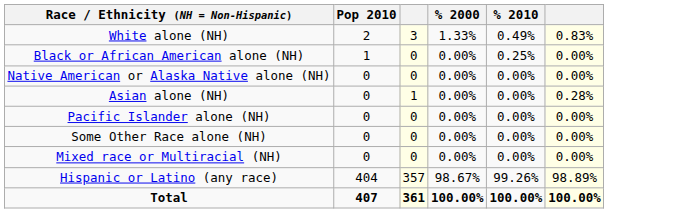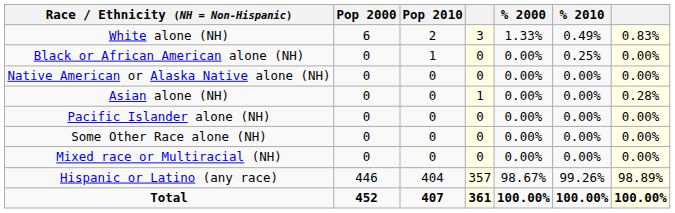+ column: (367, 15)
